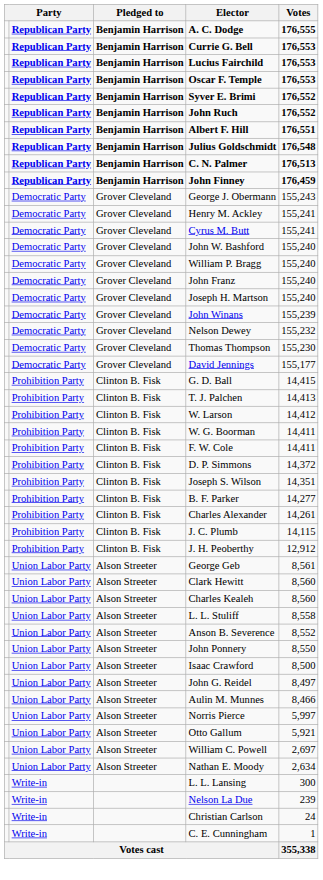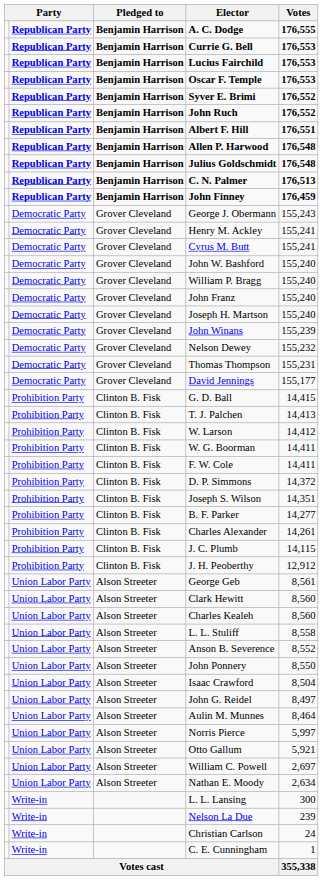+ row: (228, 146)
(298, 347) 155,230 -> (298, 364) 155,231
(304, 666) 8,500 -> (304, 682) 8,504
(304, 699) 8,466 -> (304, 716) 8,464
